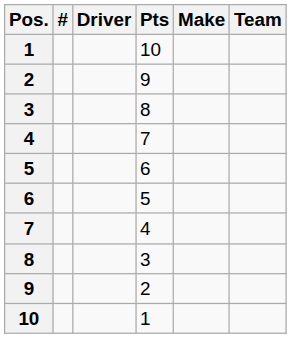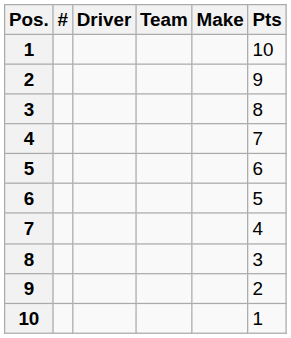columns swapped: (258, 20) <-> (155, 20)
